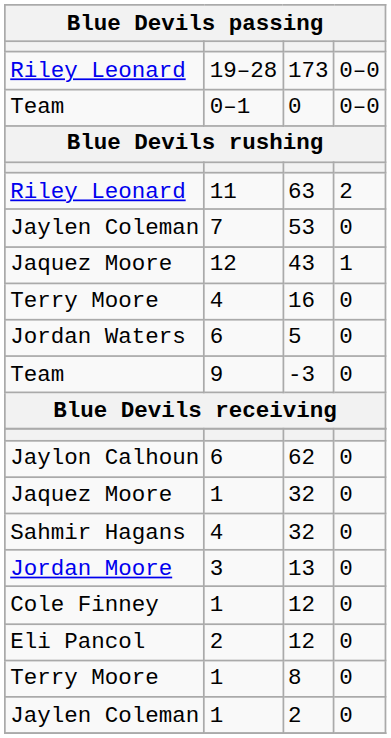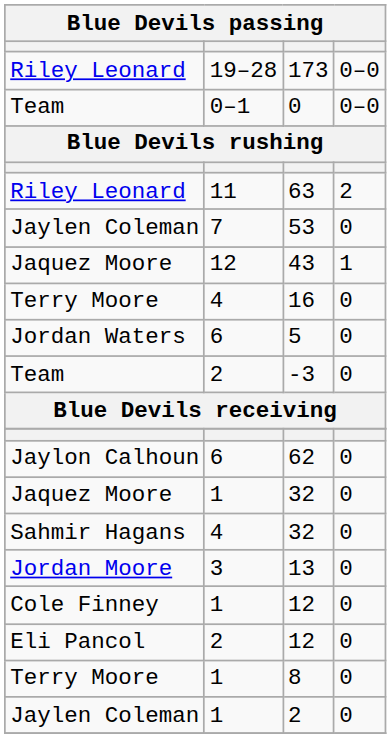(217, 374) 9 -> (217, 374) 2
